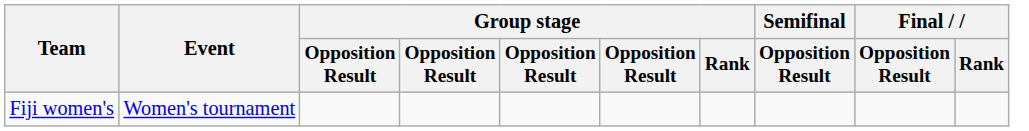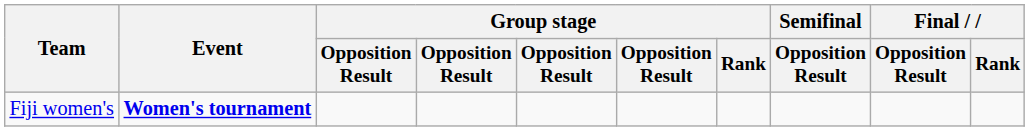(209, 109) normal -> (217, 109) bold
